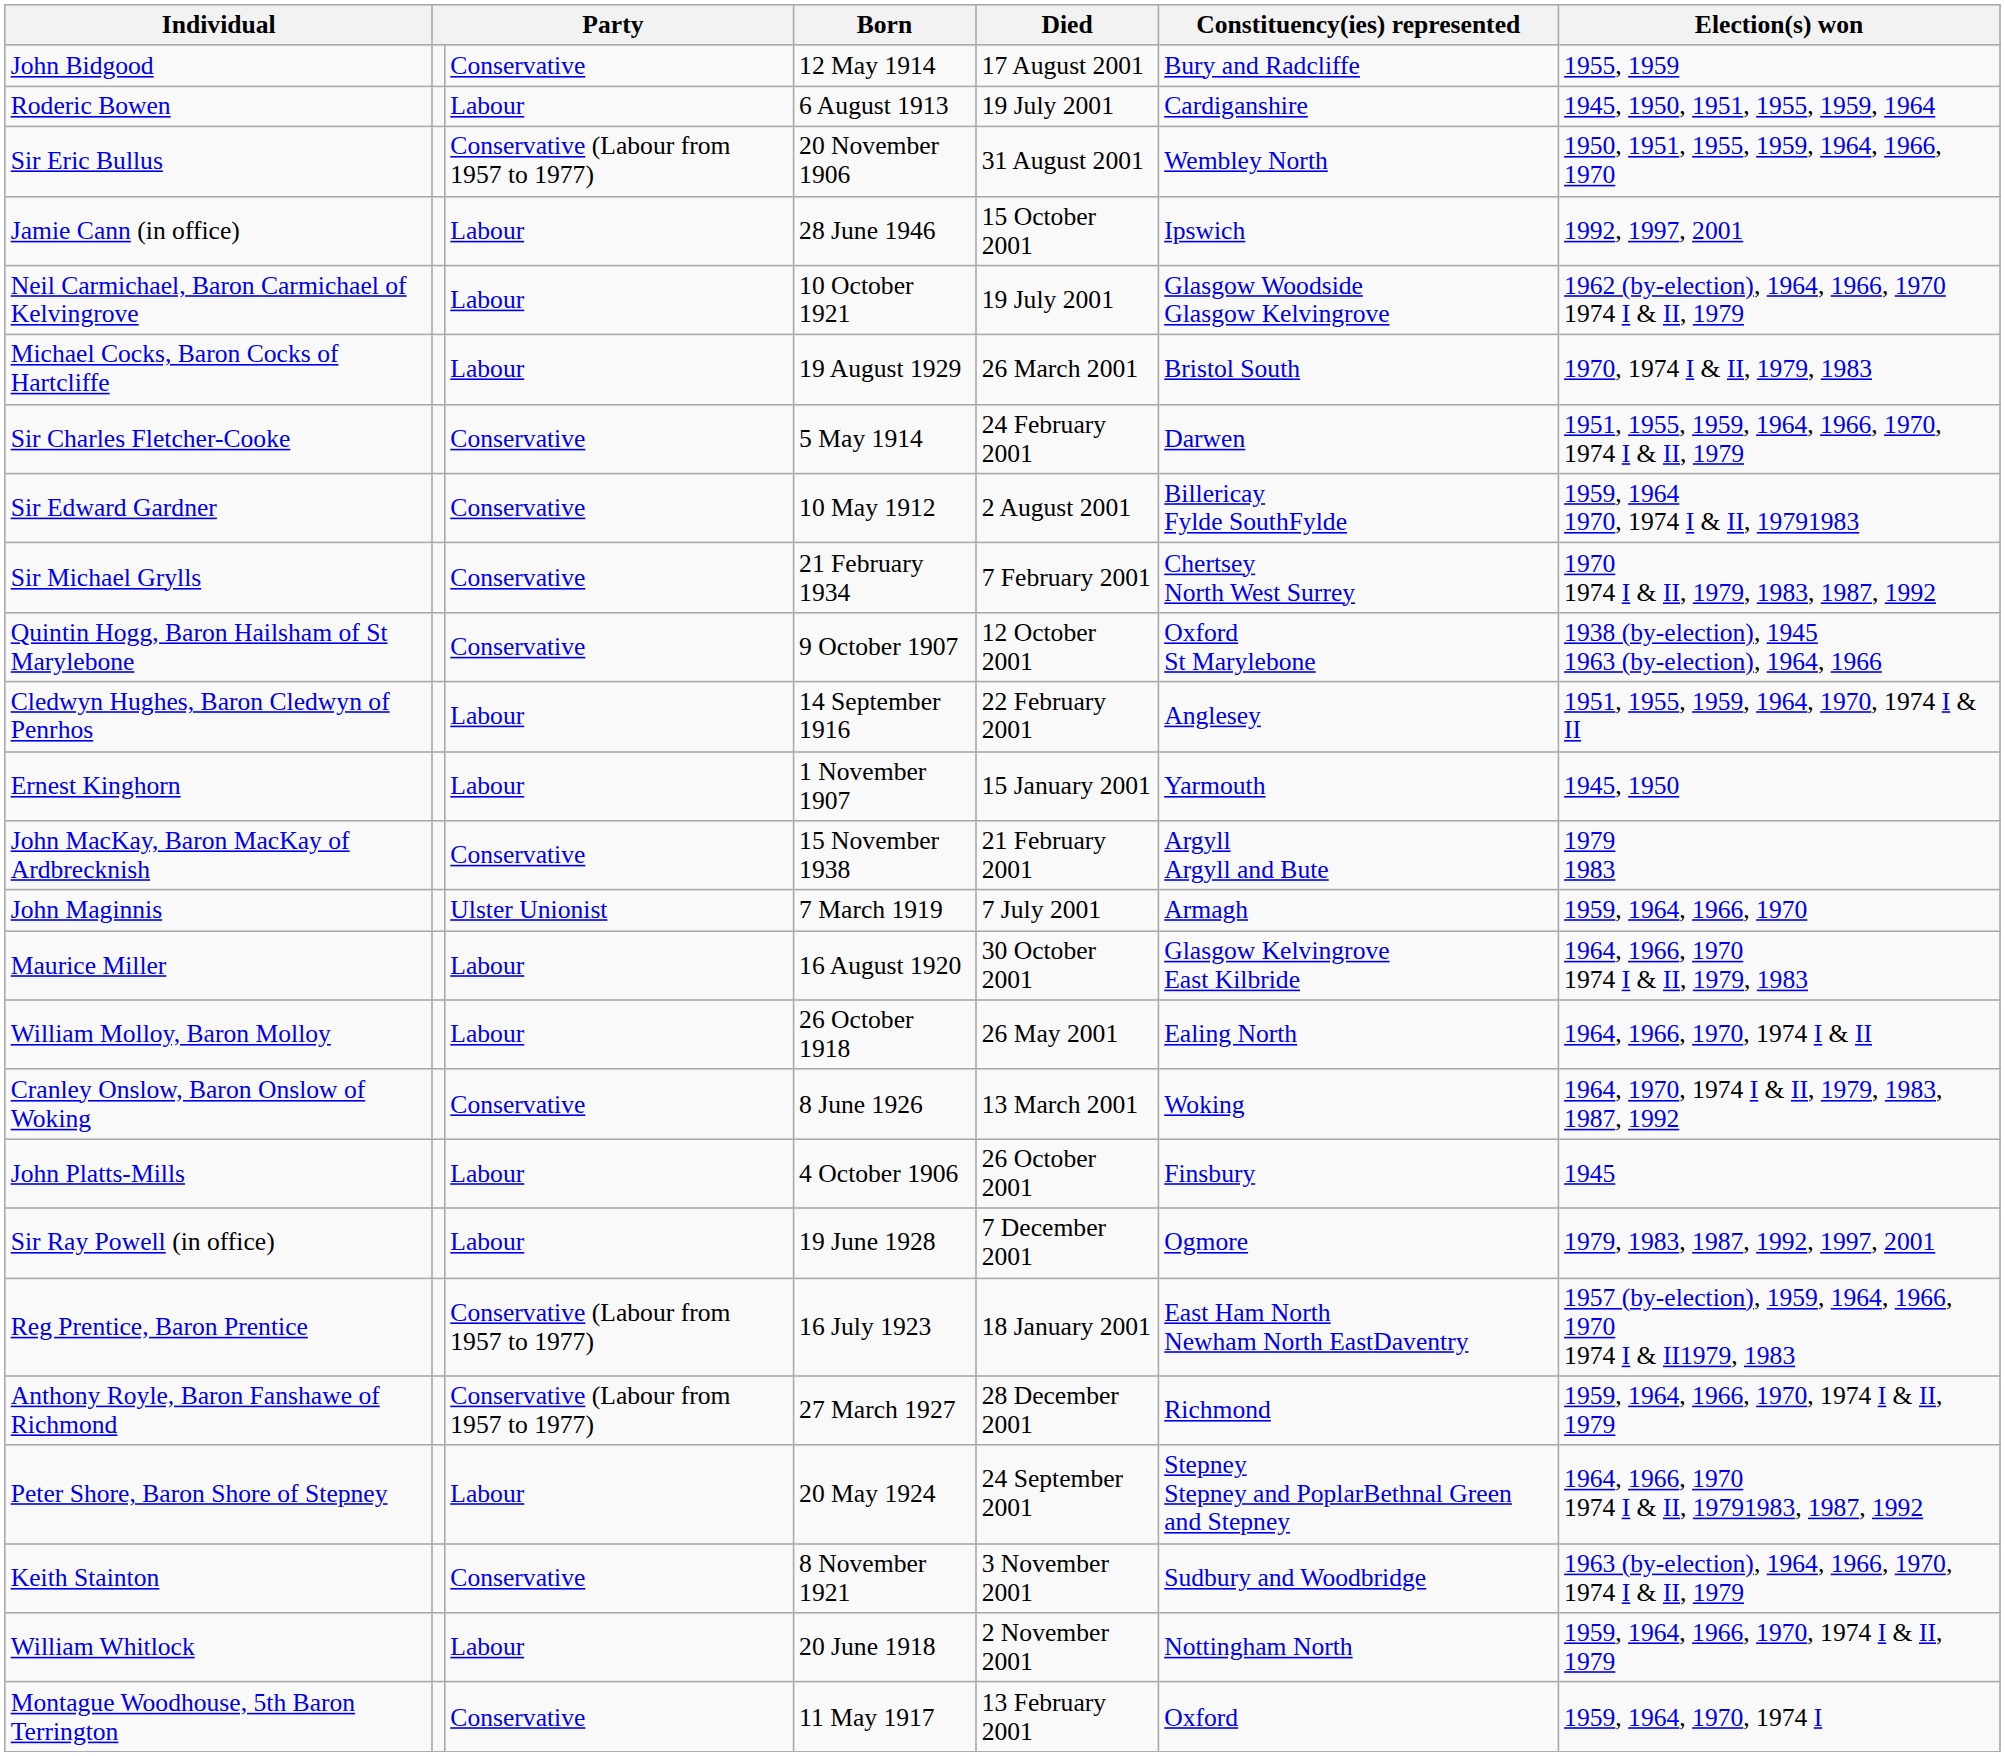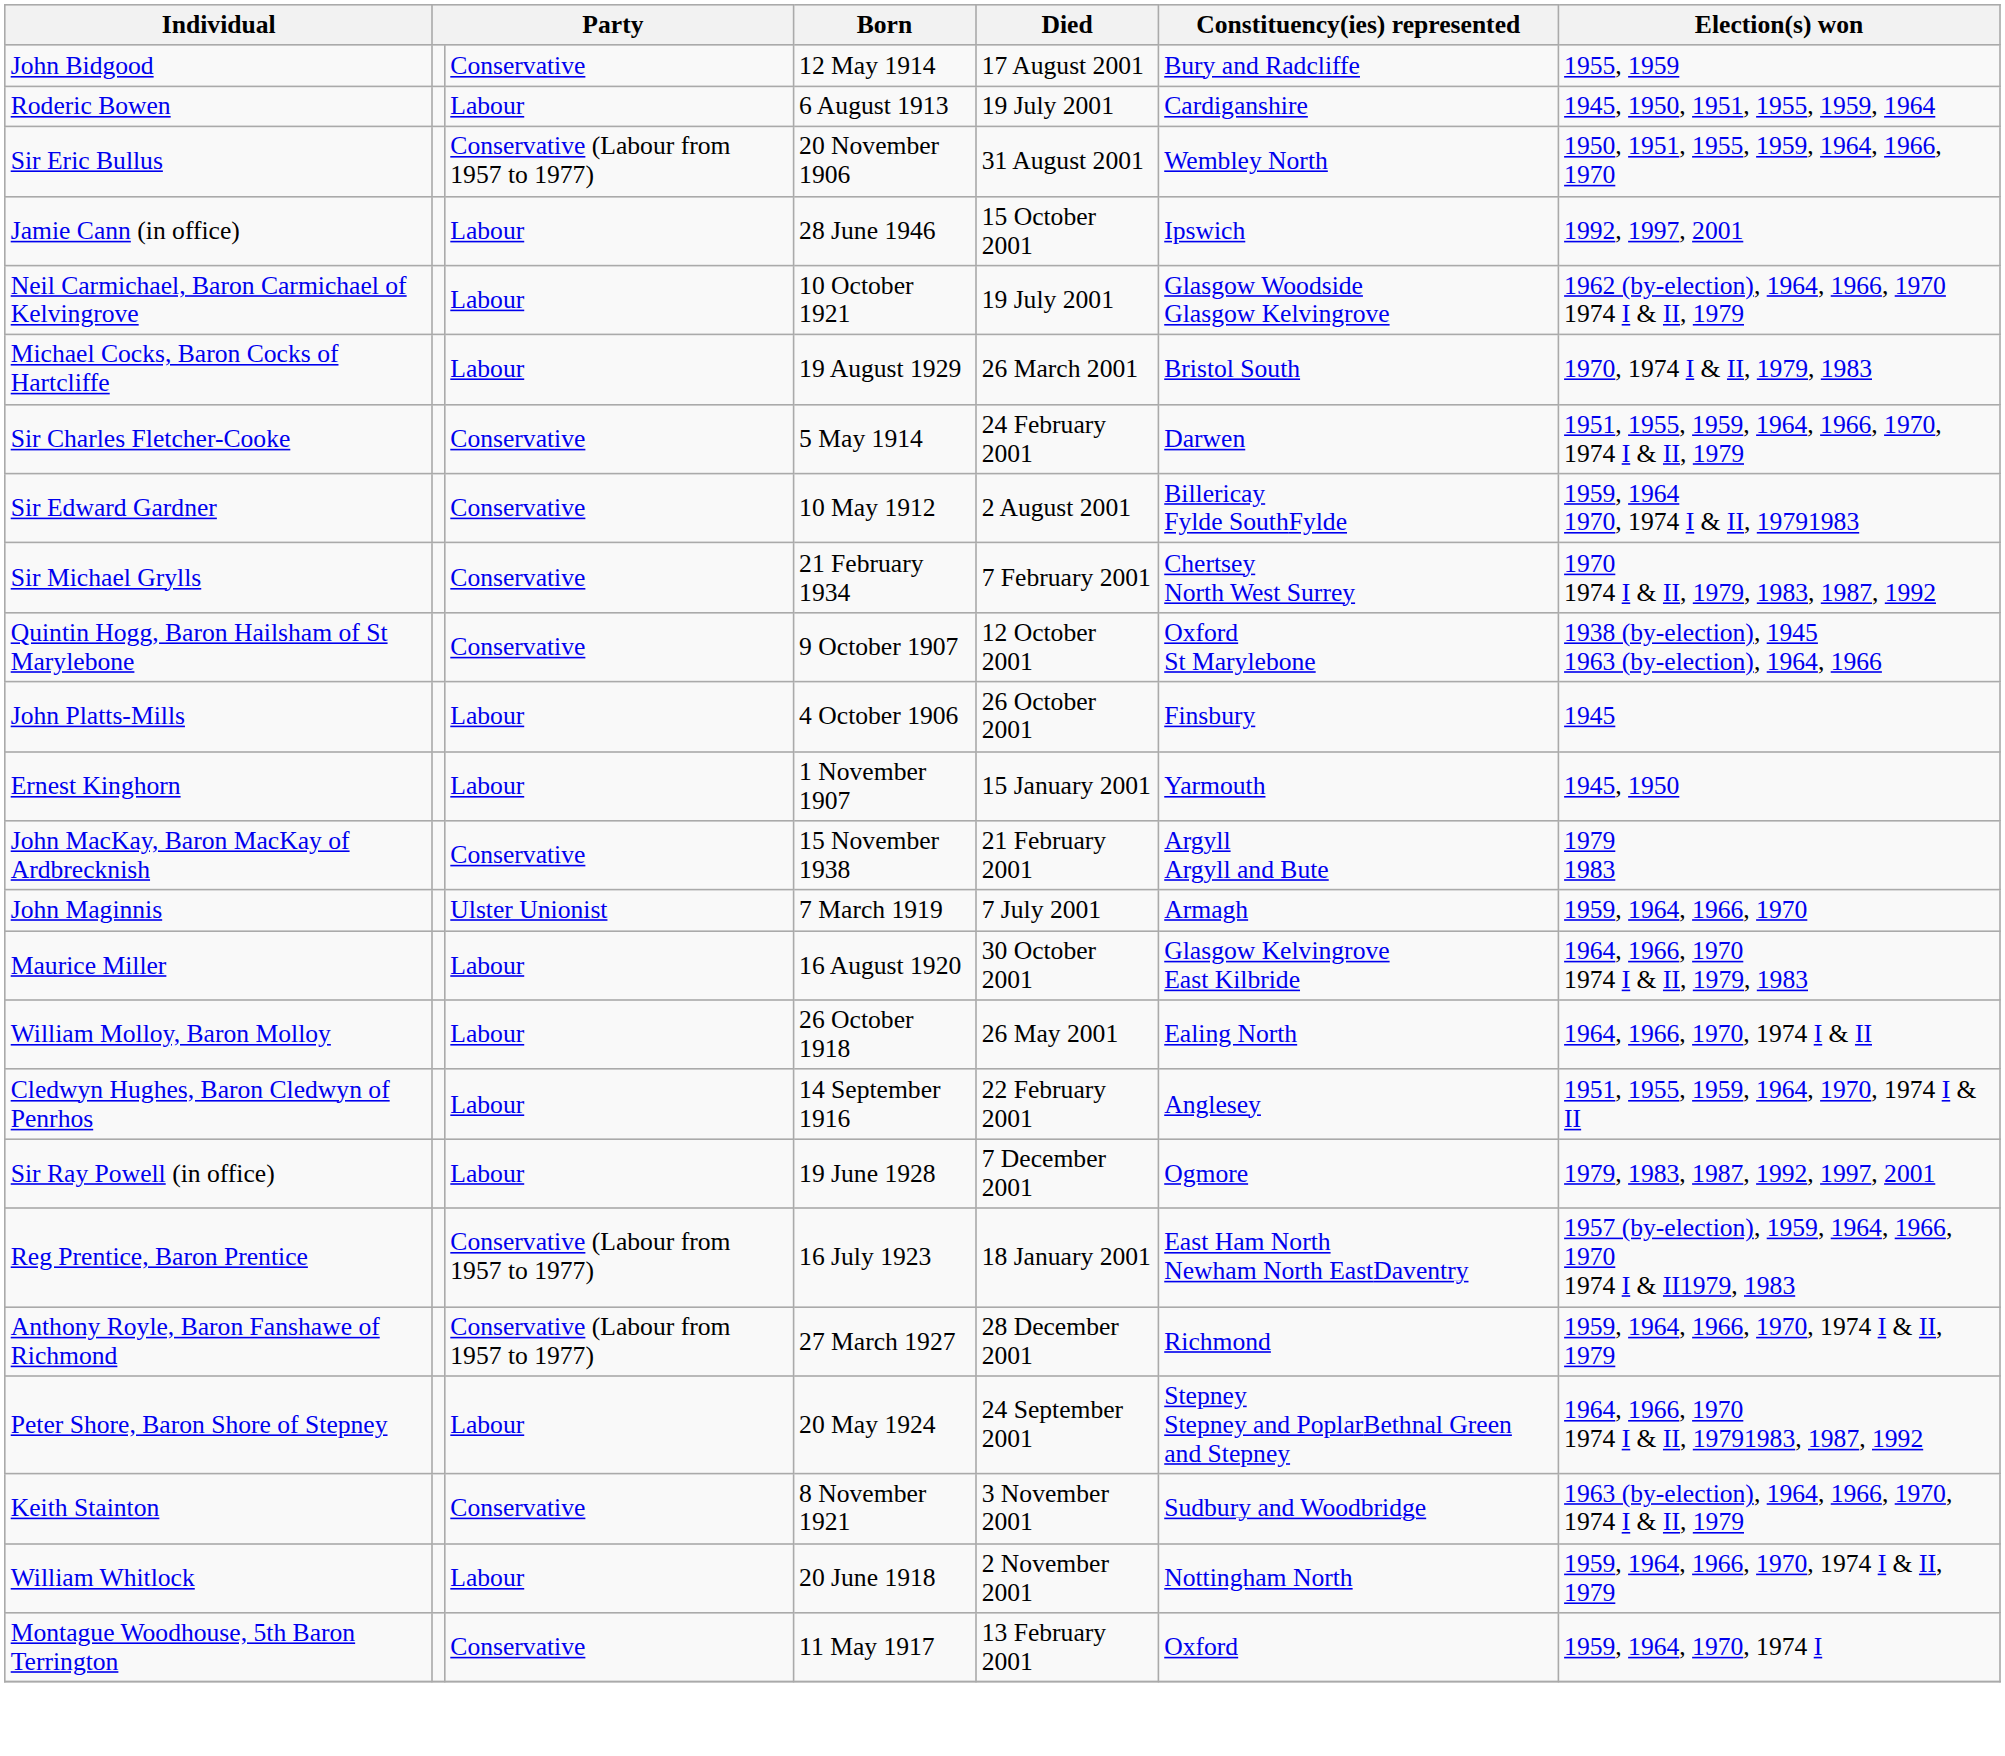rows swapped: (200, 716) <-> (98, 1173)
- row: (188, 1103)
